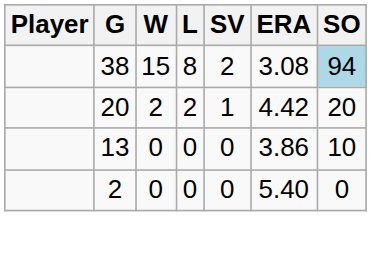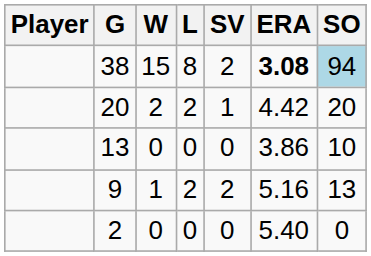(284, 66) normal -> (284, 66) bold
+ row: (115, 189)
